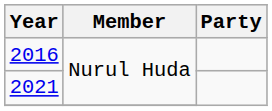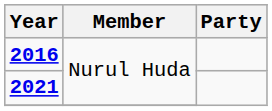(34, 55) normal -> (34, 55) bold
(34, 88) normal -> (34, 88) bold
